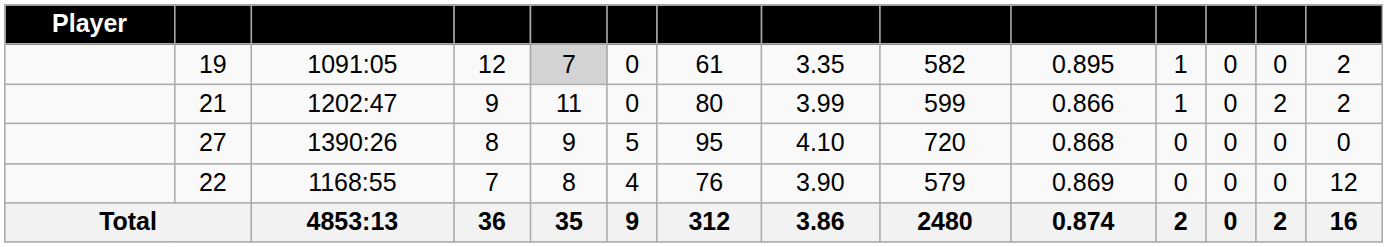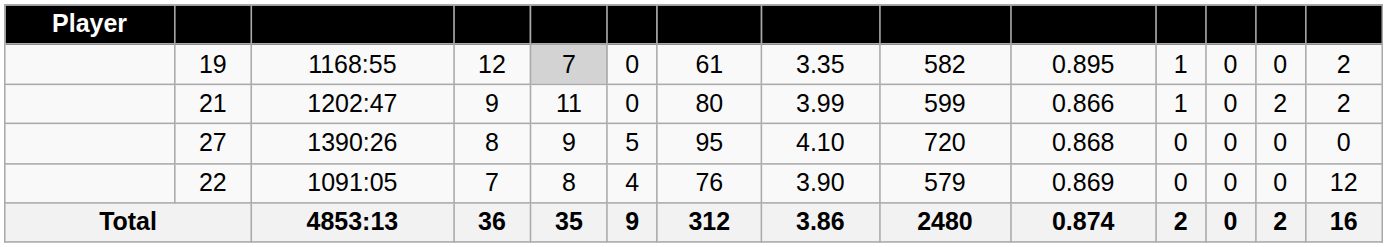(352, 63) 1091:05 -> (352, 63) 1168:55
(352, 182) 1168:55 -> (352, 182) 1091:05
